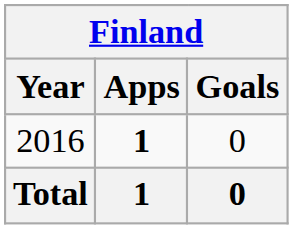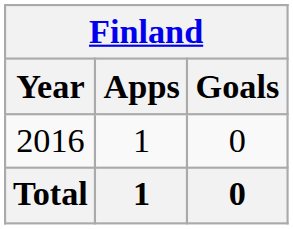(142, 140) bold -> (142, 140) normal
